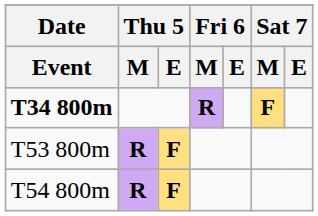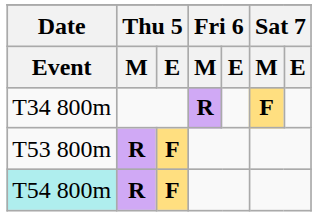(62, 108) bold -> (62, 108) normal
(60, 190) no background -> (62, 190) paleturquoise background
